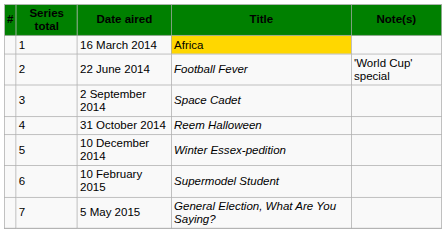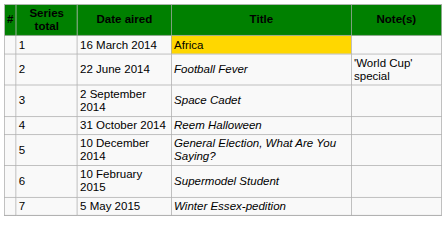(230, 150) Winter Essex-pedition -> (255, 150) General Election, What Are You Saying?
(255, 212) General Election, What Are You Saying? -> (230, 206) Winter Essex-pedition
